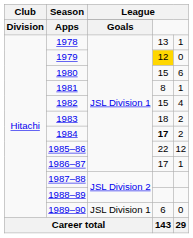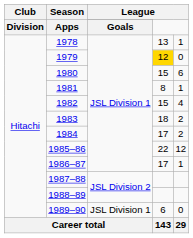(163, 133) bold -> (163, 133) normal
